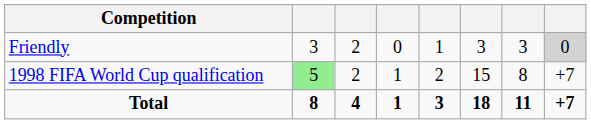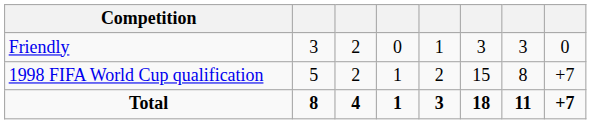(565, 47) lightgrey background -> (565, 47) no background
(314, 75) lightgreen background -> (314, 75) no background
